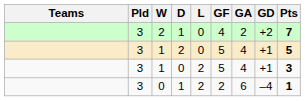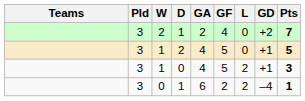columns swapped: (201, 13) <-> (243, 13)
